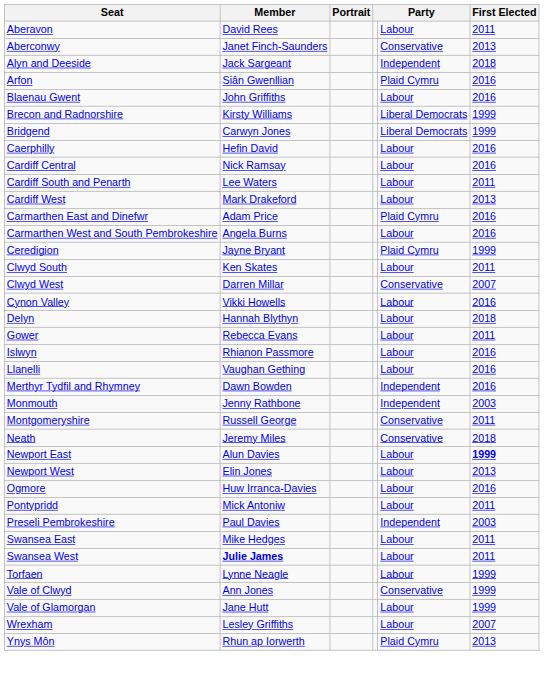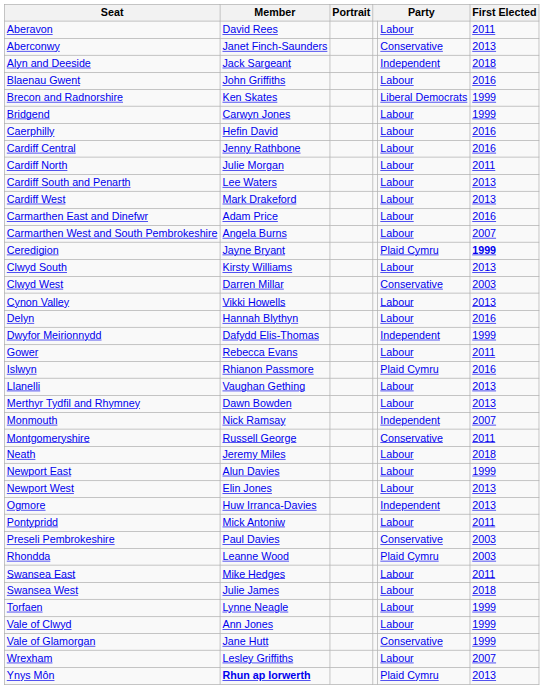- row: (20, 81)
(257, 115) Kirsty Williams -> (250, 98) Ken Skates
(424, 132) Liberal Democrats -> (397, 115) Labour
(254, 166) Nick Ramsay -> (262, 149) Jenny Rathbone
+ row: (37, 166)
(484, 183) 2011 -> (484, 183) 2013
(410, 217) Plaid Cymru -> (397, 217) Labour
(484, 234) 2016 -> (484, 234) 2007
(484, 251) normal -> (484, 251) bold
(250, 268) Ken Skates -> (257, 268) Kirsty Williams
(484, 268) 2011 -> (484, 268) 2013
(484, 285) 2007 -> (484, 285) 2003
(484, 302) 2016 -> (484, 302) 2013
(484, 319) 2018 -> (484, 319) 2016
+ row: (54, 336)
(397, 353) Labour -> (410, 370) Plaid Cymru
(484, 370) 2016 -> (484, 387) 2013
(410, 387) Independent -> (397, 404) Labour
(484, 387) 2016 -> (484, 404) 2013
(262, 404) Jenny Rathbone -> (254, 421) Nick Ramsay
(484, 404) 2003 -> (484, 421) 2007
(412, 438) Conservative -> (397, 455) Labour
(484, 455) bold -> (484, 472) normal
(397, 489) Labour -> (410, 506) Independent
(484, 489) 2016 -> (484, 506) 2013
(410, 523) Independent -> (412, 540) Conservative
+ row: (29, 557)
(253, 557) bold -> (251, 591) normal
(484, 557) 2011 -> (484, 591) 2018
(412, 591) Conservative -> (397, 625) Labour
(397, 608) Labour -> (412, 642) Conservative
(264, 642) normal -> (267, 676) bold
